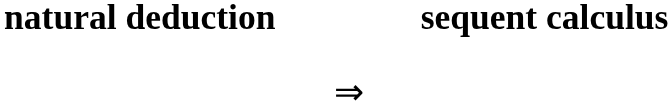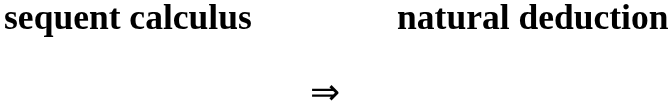columns swapped: (140, 17) <-> (545, 17)
